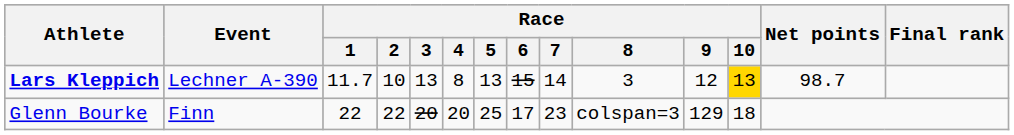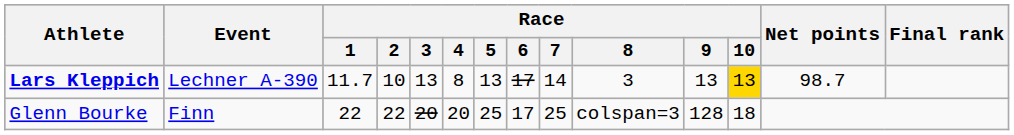(523, 81) 15 -> (523, 81) 17
(706, 81) 12 -> (706, 81) 13
(555, 114) 23 -> (555, 114) 25
(706, 114) 129 -> (706, 114) 128
